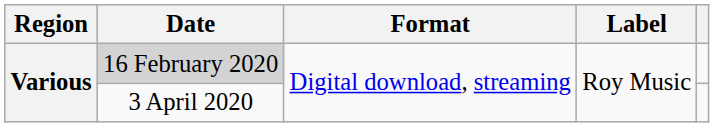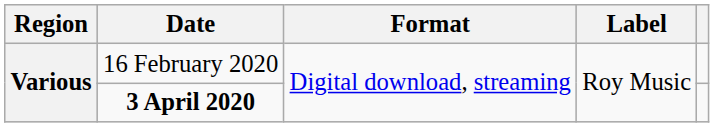(191, 63) lightgrey background -> (191, 63) no background
(191, 102) normal -> (191, 102) bold
